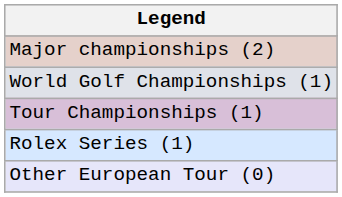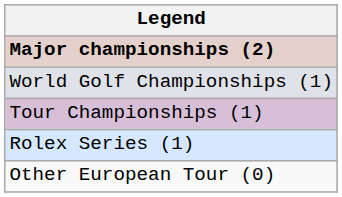(142, 52) normal -> (142, 52) bold
(142, 176) lavender background -> (142, 176) no background
